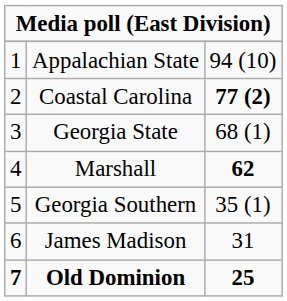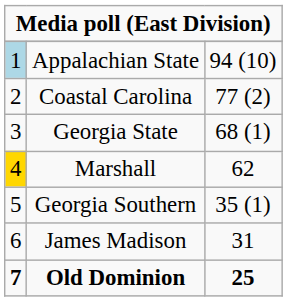(16, 59) no background -> (16, 59) lightblue background
(243, 96) bold -> (243, 96) normal
(16, 168) no background -> (16, 168) gold background
(243, 168) bold -> (243, 168) normal
